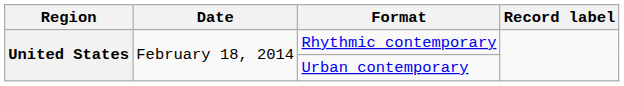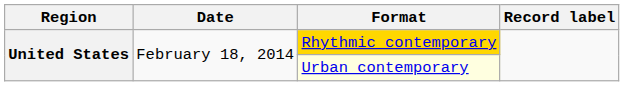(399, 42) no background -> (399, 42) gold background
(385, 68) no background -> (385, 68) lightyellow background
